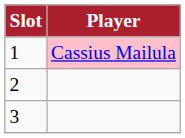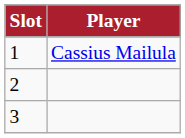(113, 52) pink background -> (113, 52) no background
